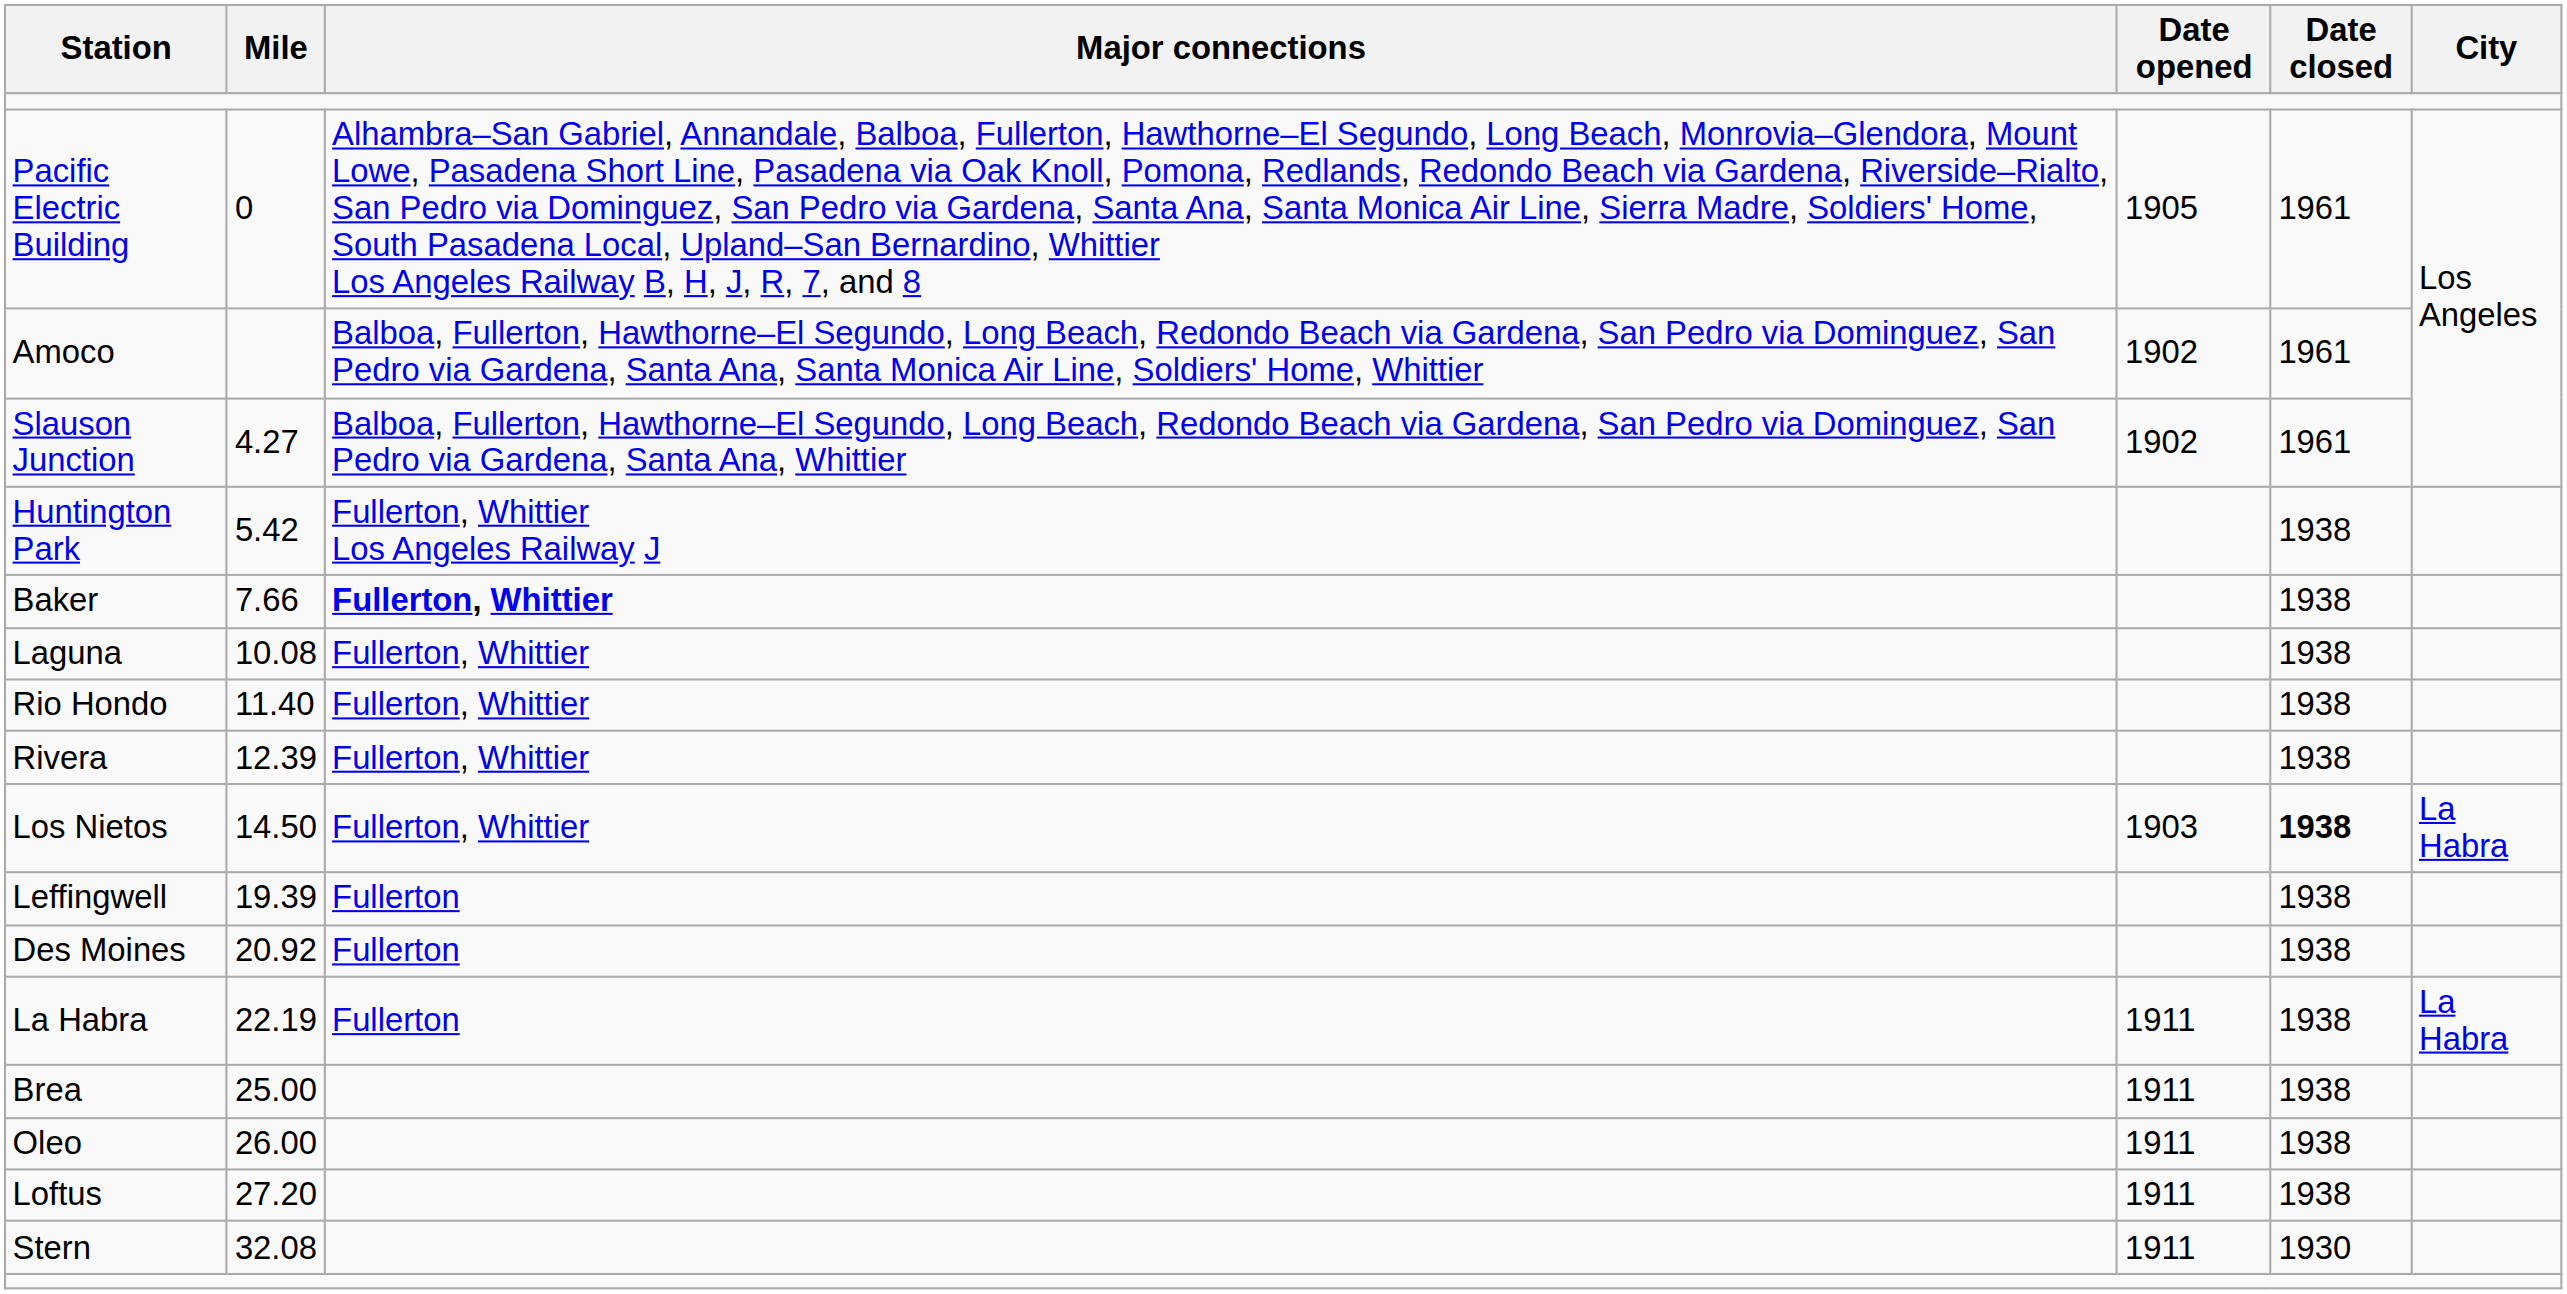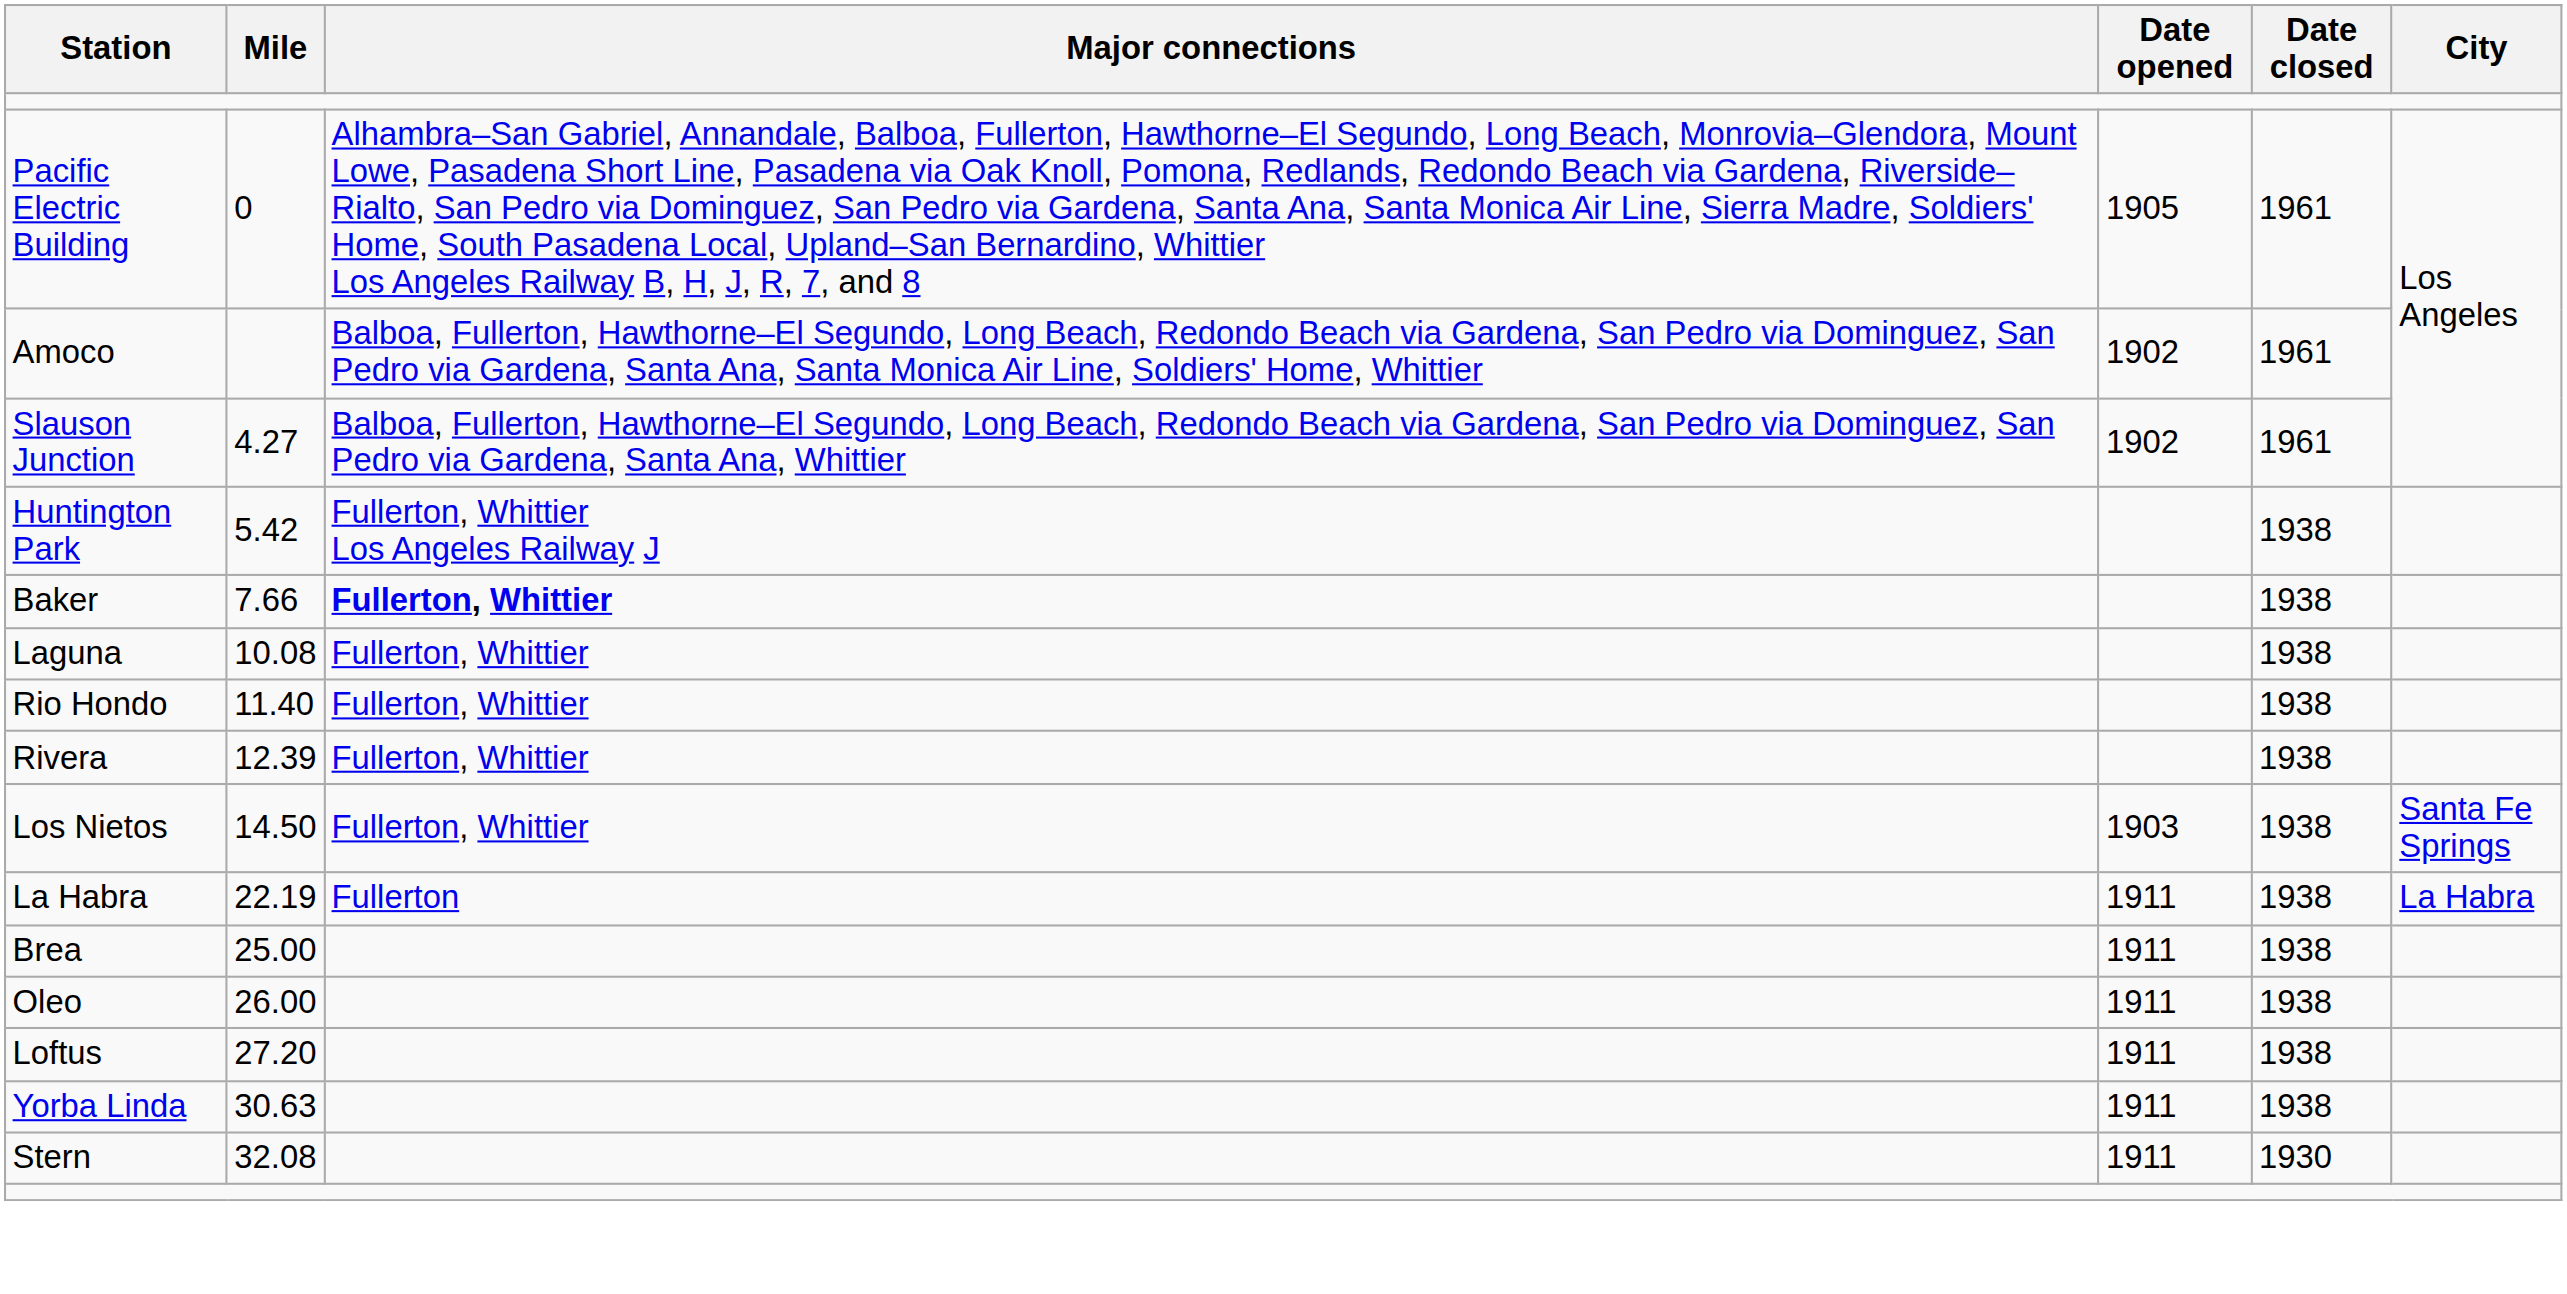(2315, 827) bold -> (2295, 827) normal
(2464, 827) La Habra -> (2466, 827) Santa Fe Springs
- row: (90, 897)
- row: (99, 949)
+ row: (100, 1105)
